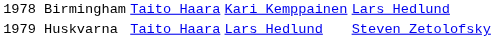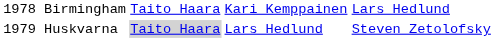(175, 29) no background -> (175, 29) lightgrey background
